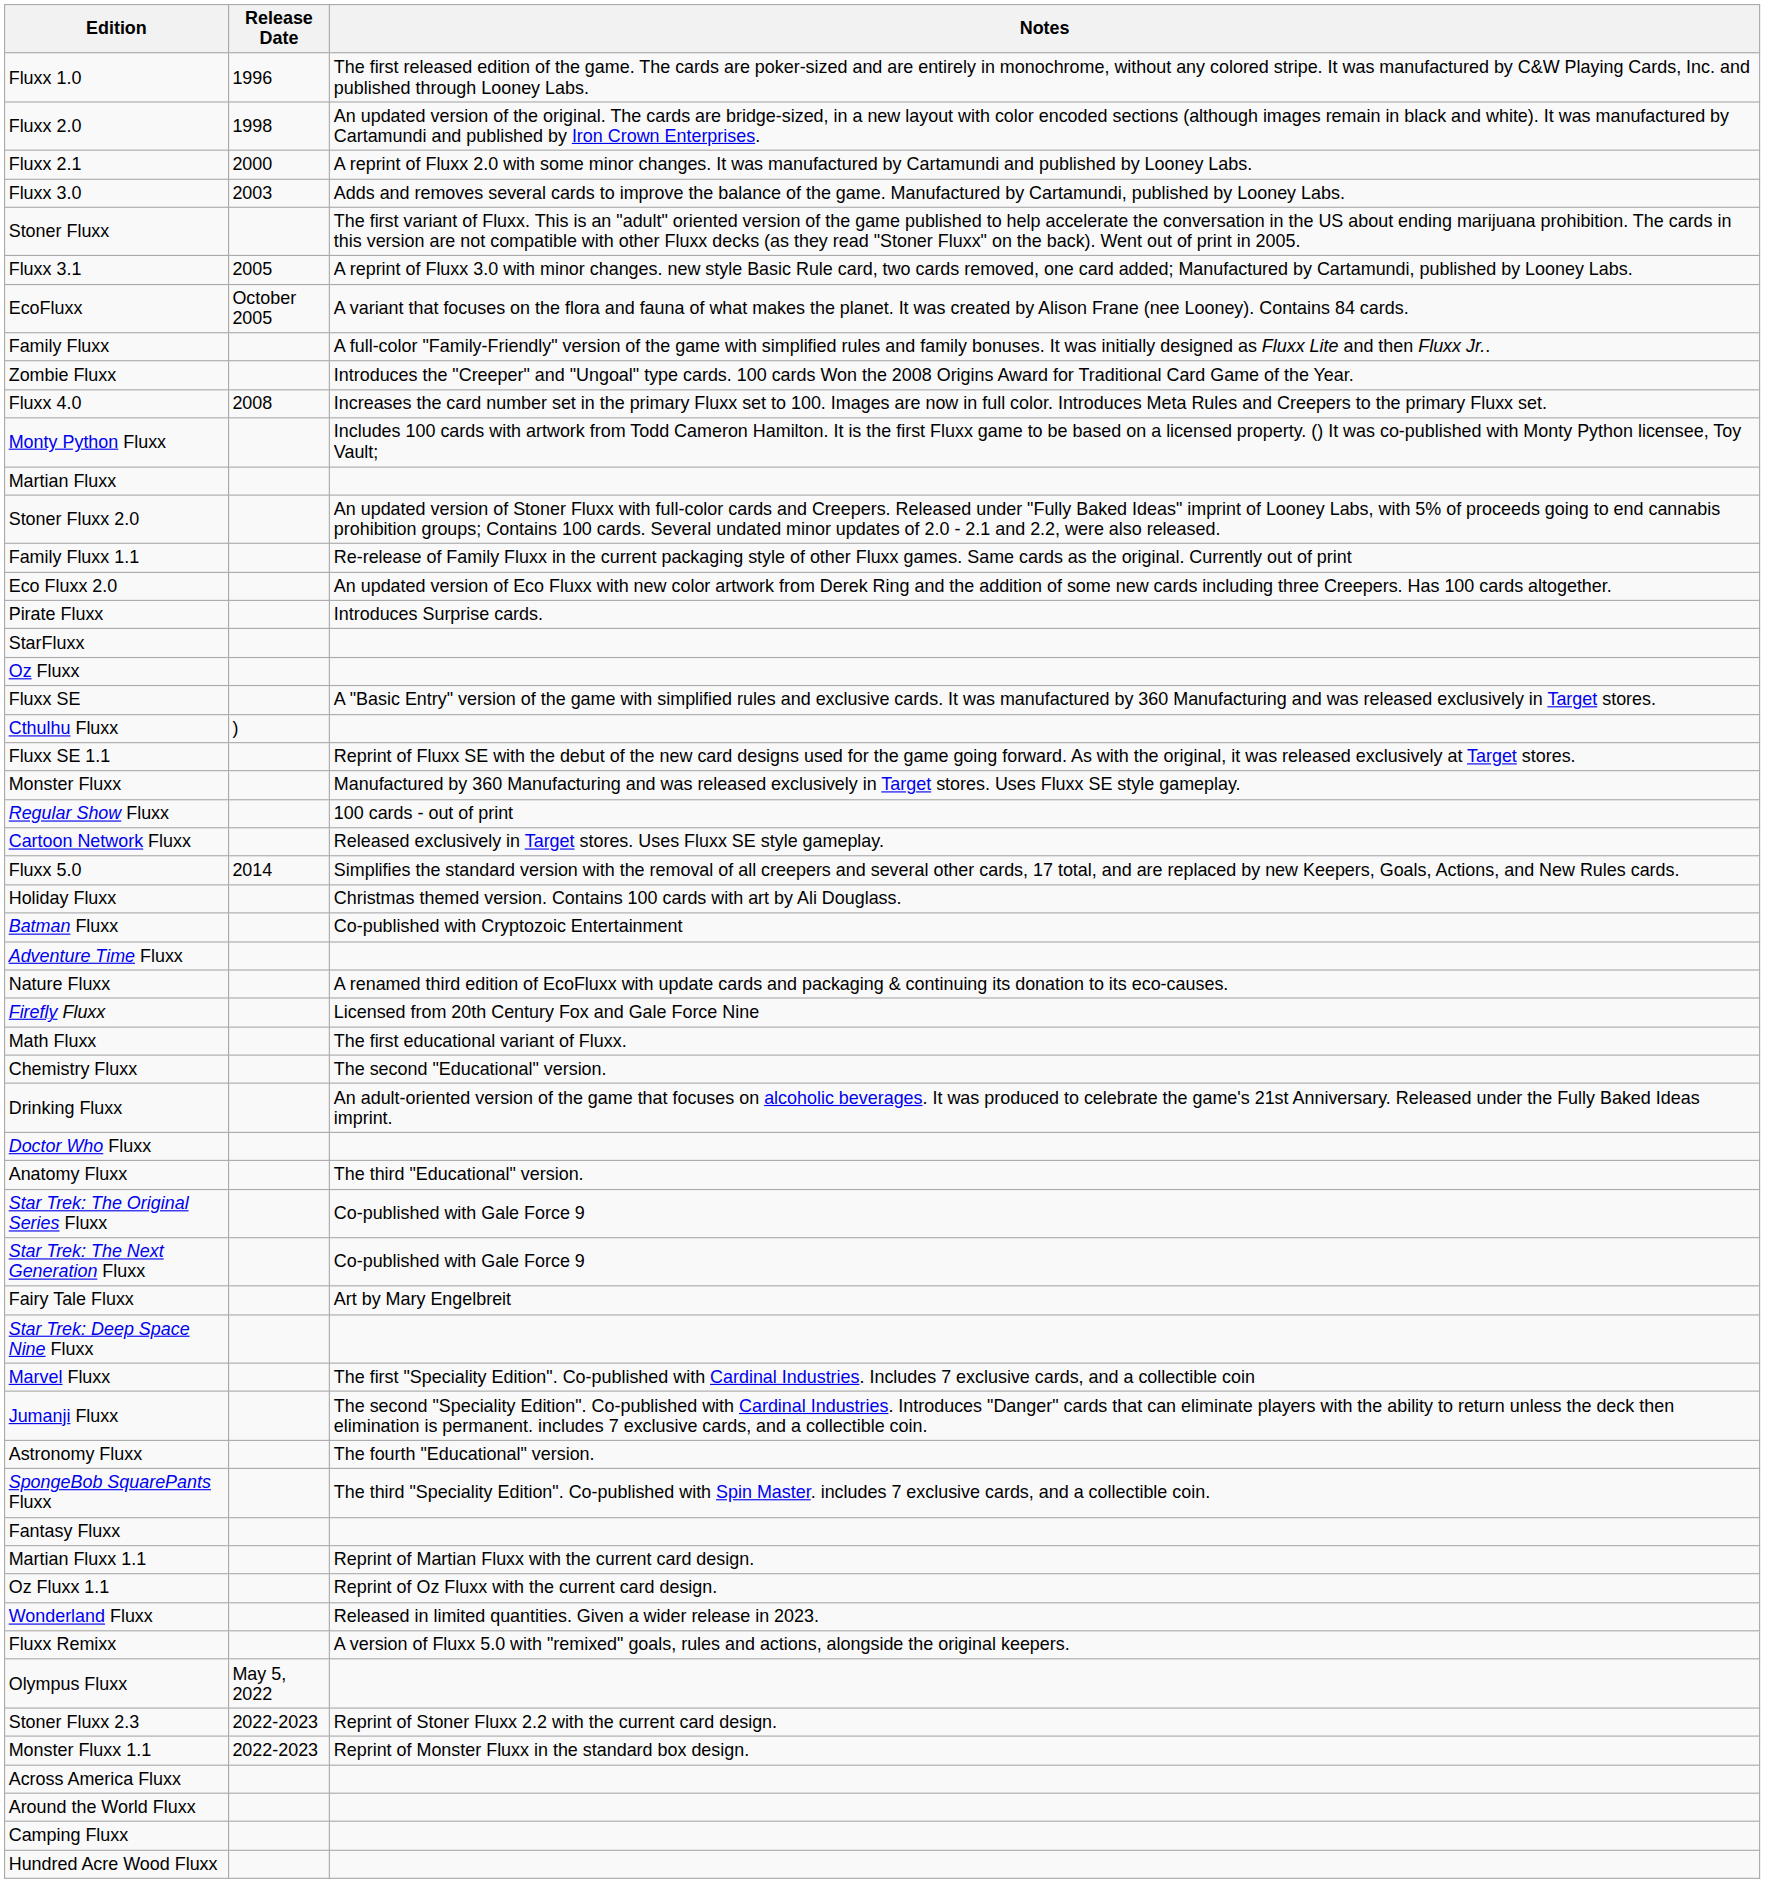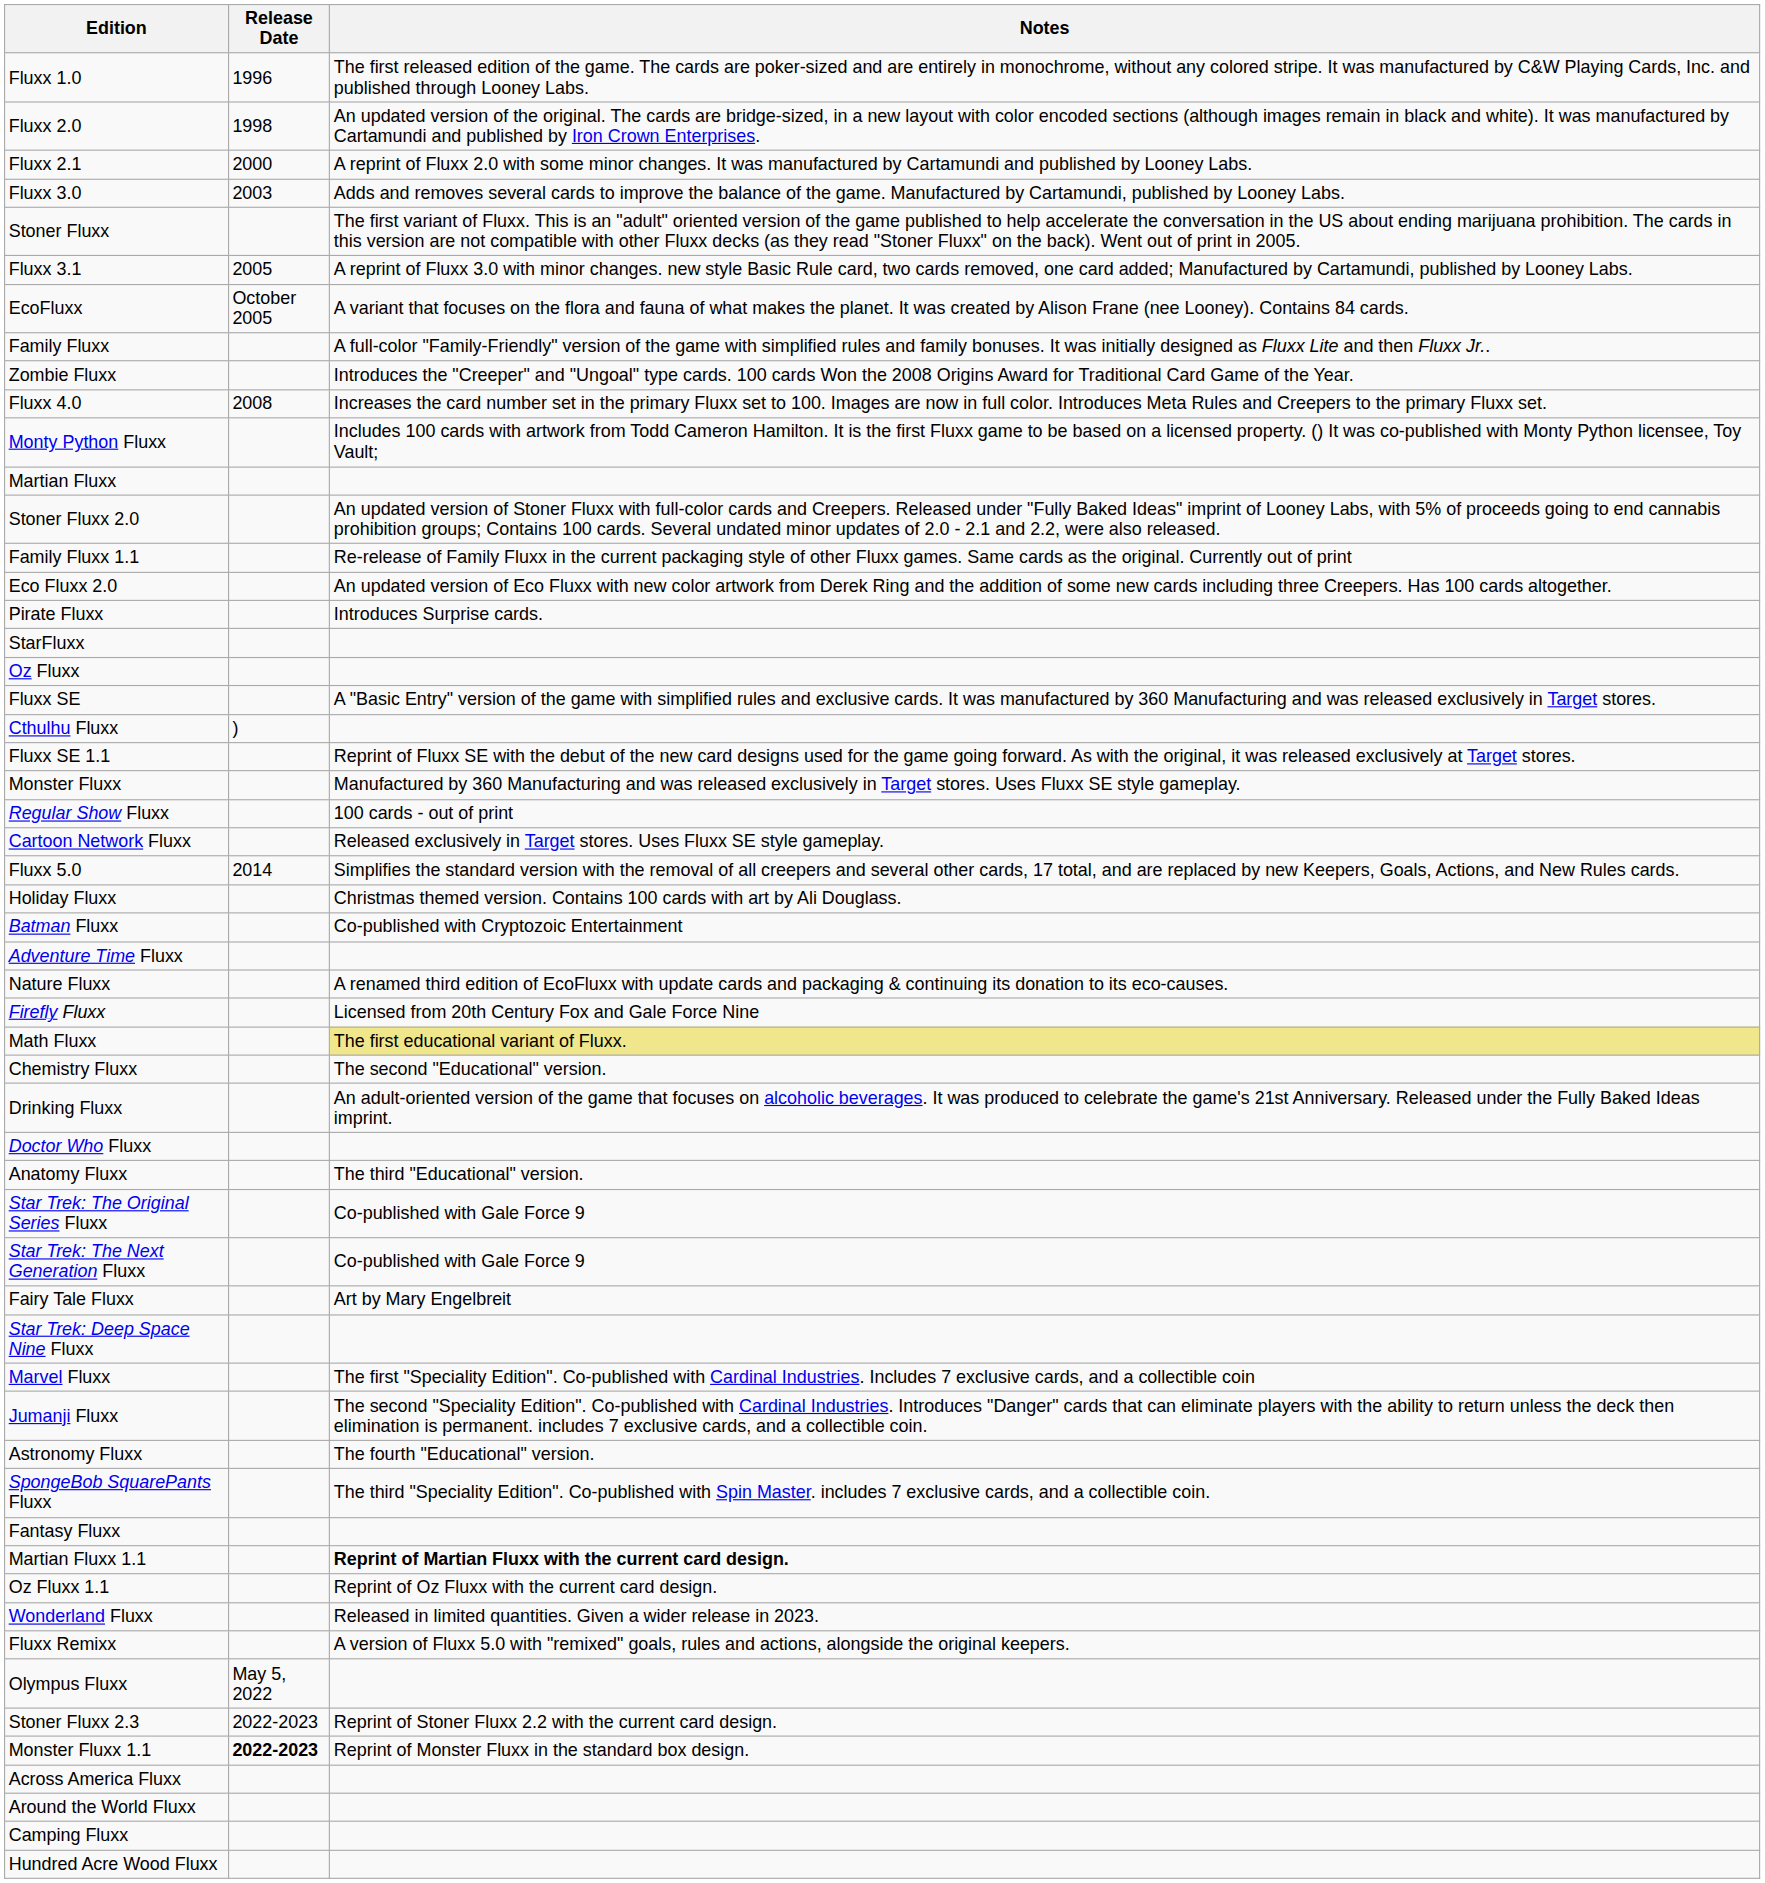(480, 1040) no background -> (480, 1040) khaki background
(544, 1559) normal -> (561, 1559) bold
(275, 1750) normal -> (275, 1750) bold
